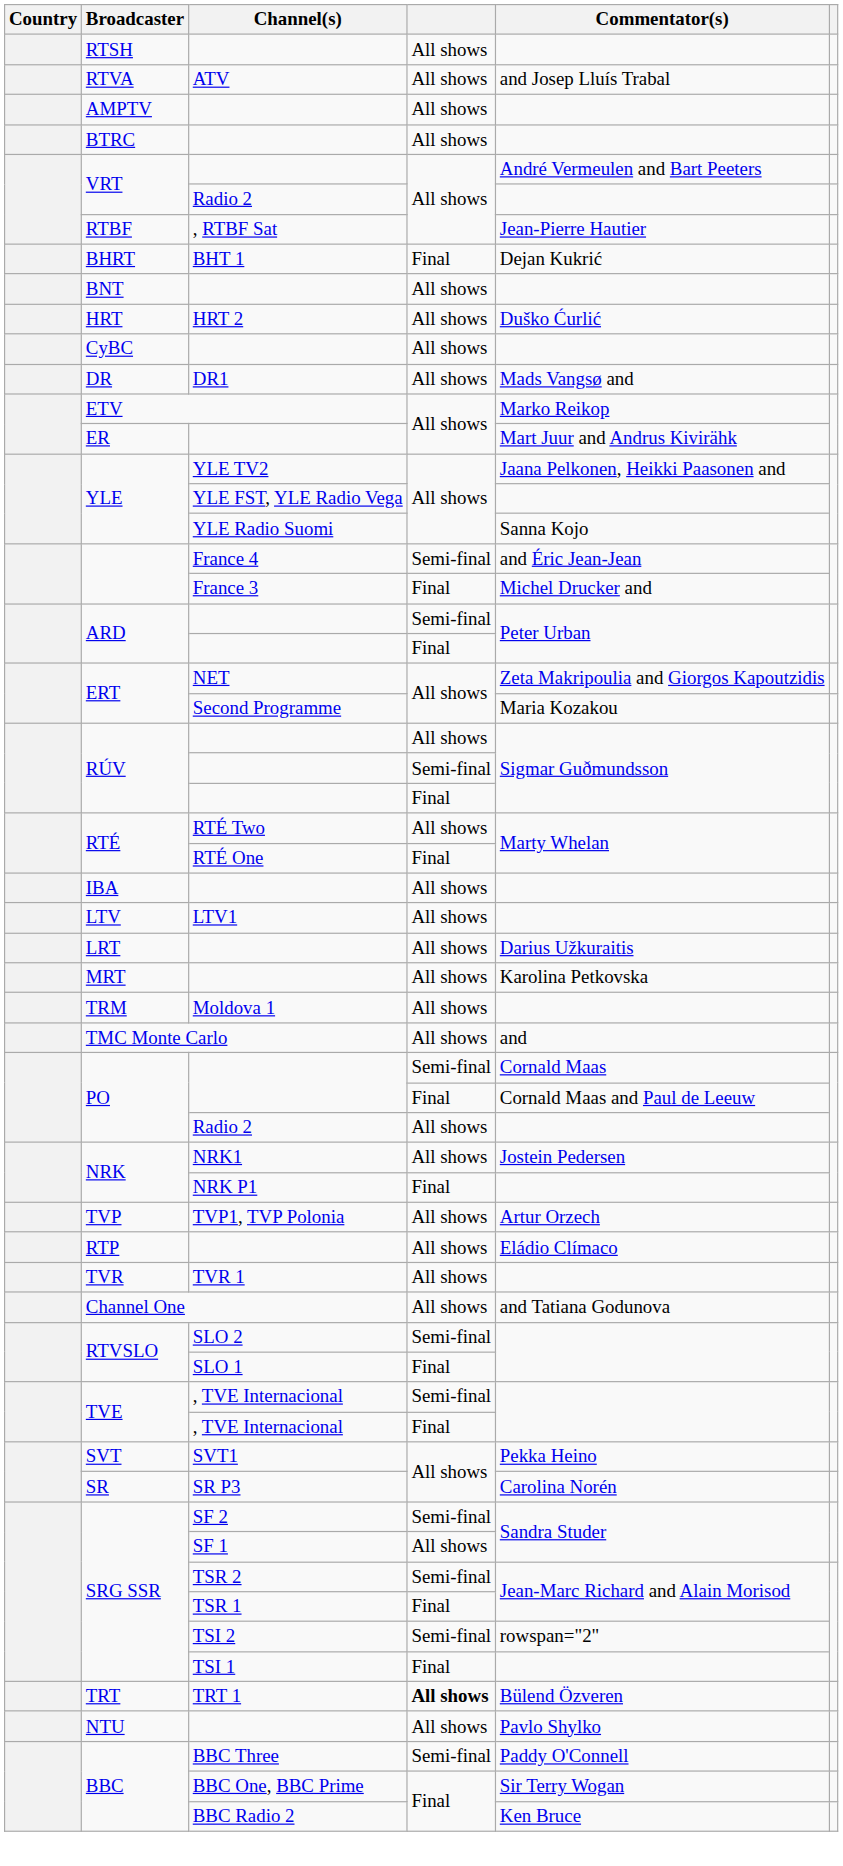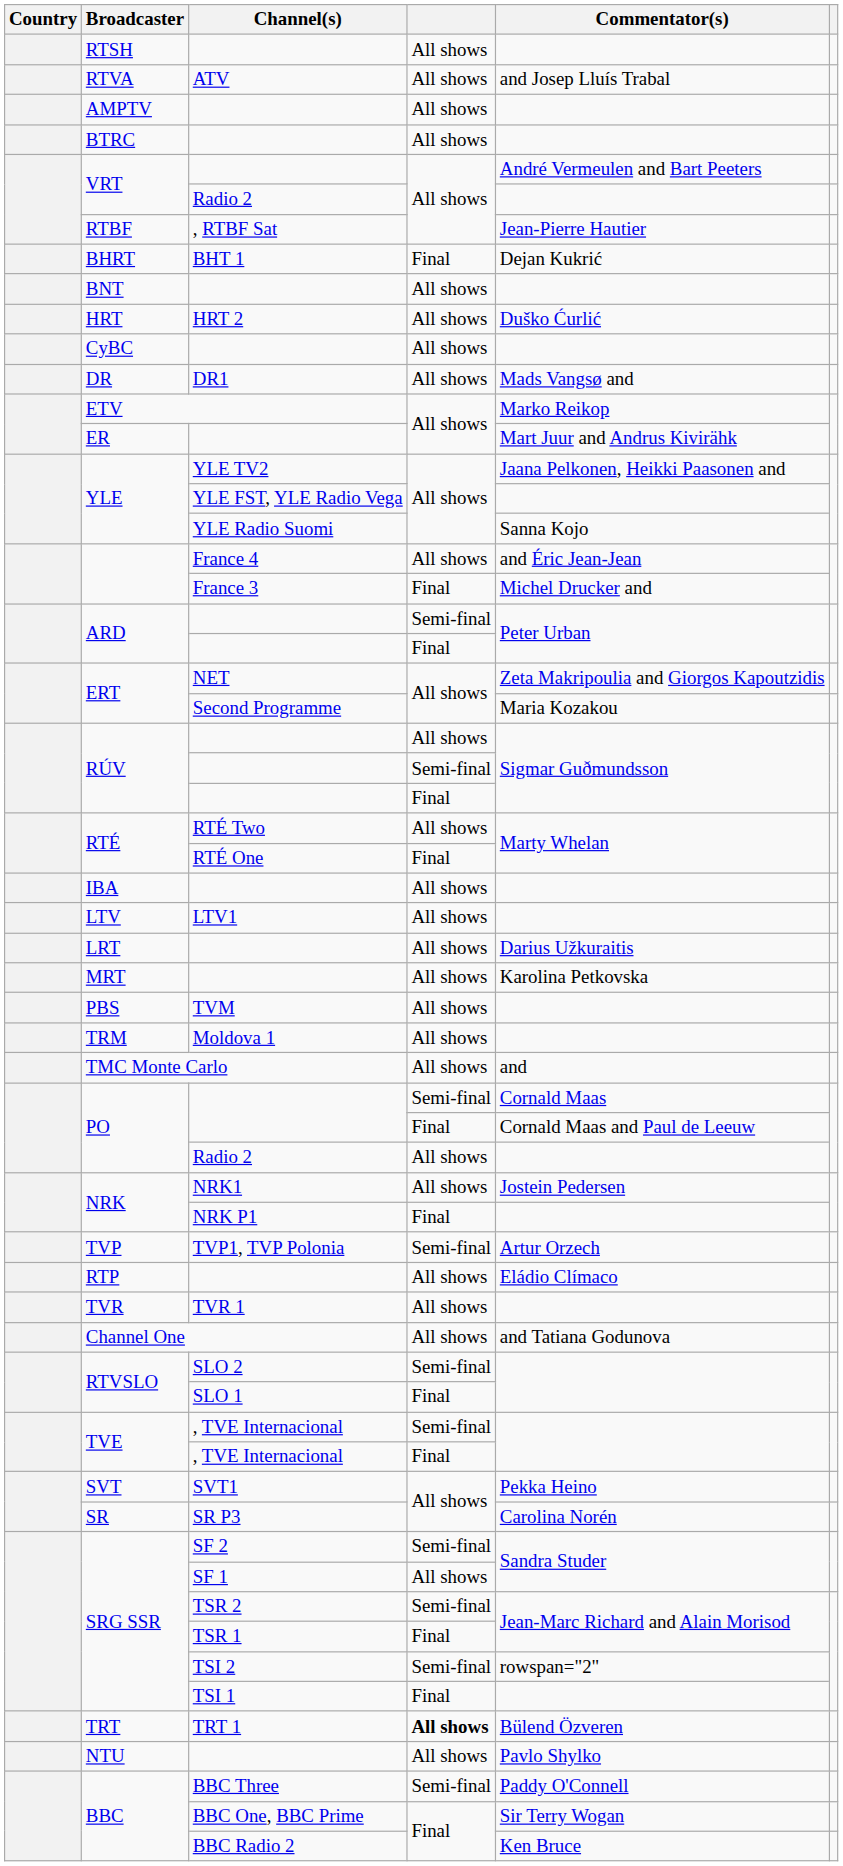(451, 558) Semi-final -> (449, 558) All shows
+ row: (103, 1007)
(449, 1217) All shows -> (451, 1247) Semi-final
